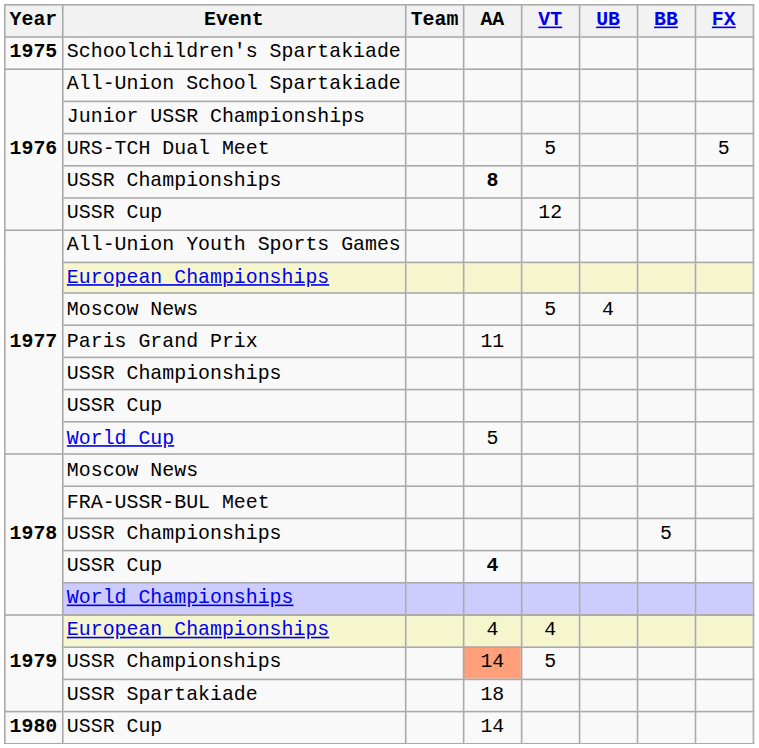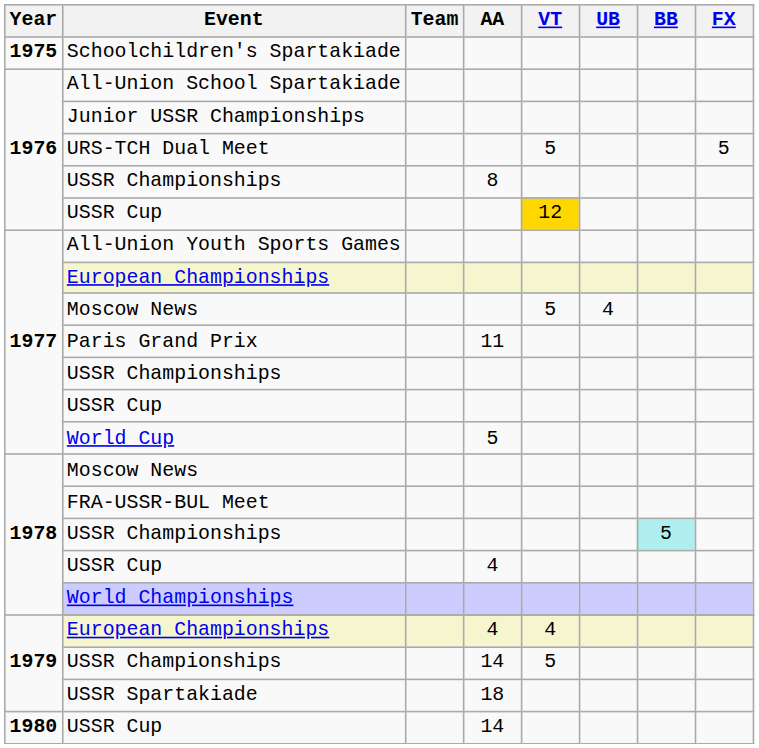(492, 182) bold -> (492, 182) normal
(550, 214) no background -> (550, 214) gold background
(666, 535) no background -> (666, 535) paleturquoise background
(492, 567) bold -> (492, 567) normal
(492, 663) lightsalmon background -> (492, 663) no background
